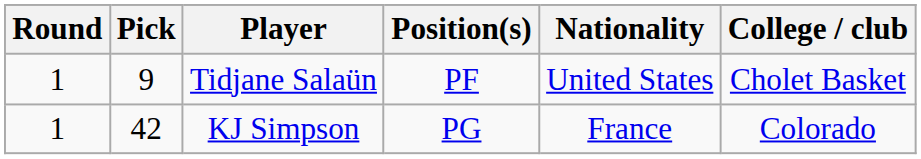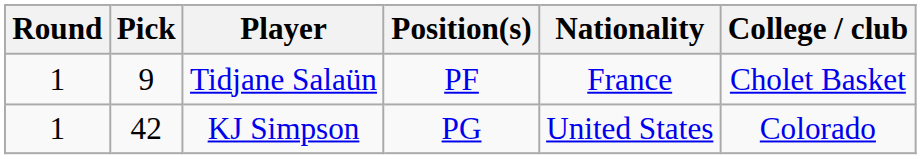(630, 78) United States -> (630, 78) France
(630, 128) France -> (630, 128) United States
